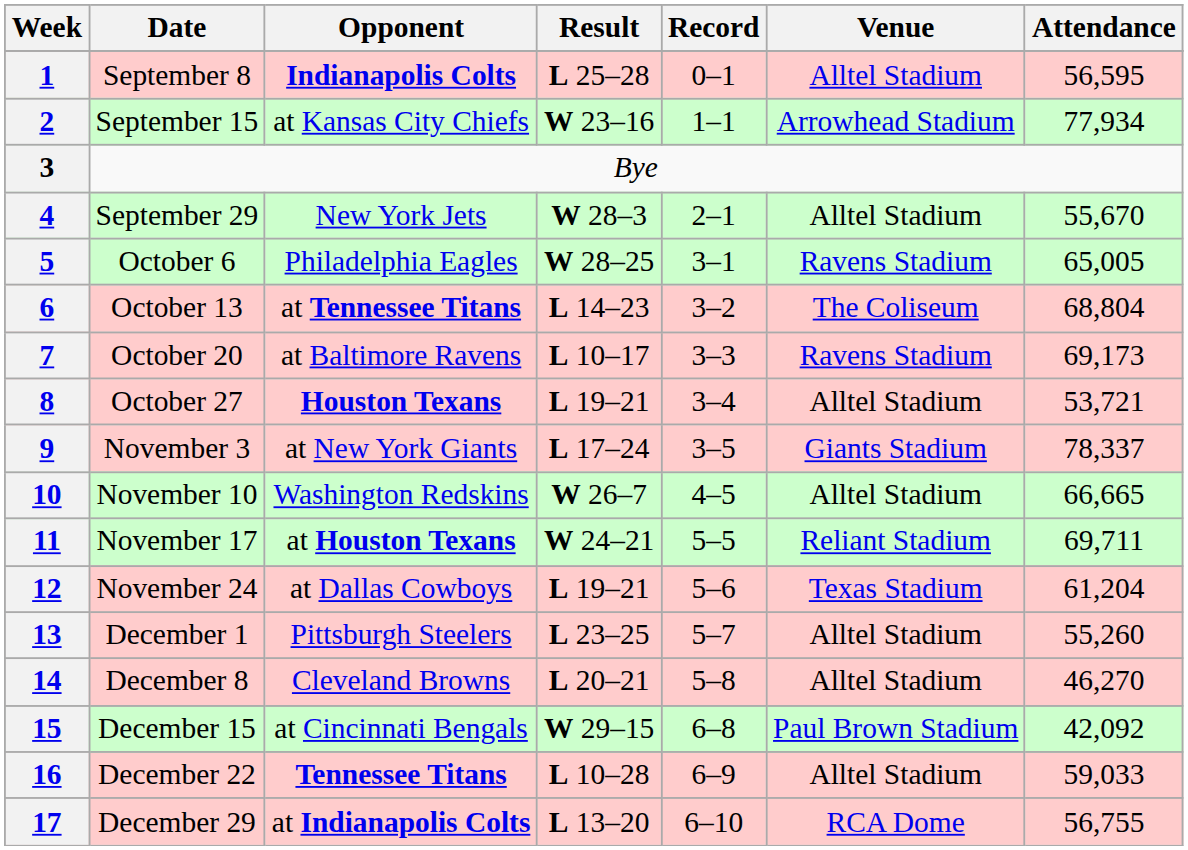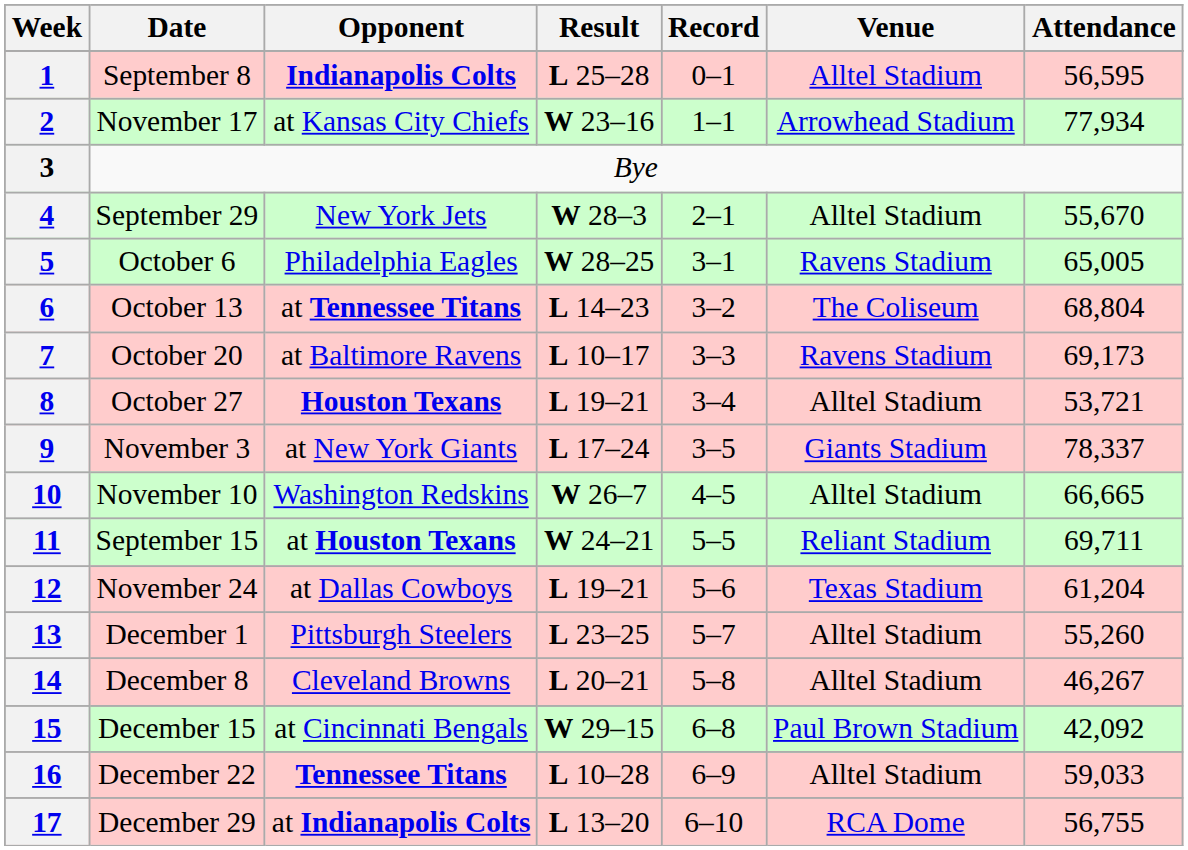(177, 121) September 15 -> (177, 121) November 17
(177, 541) November 17 -> (177, 541) September 15
(1104, 681) 46,270 -> (1104, 681) 46,267
